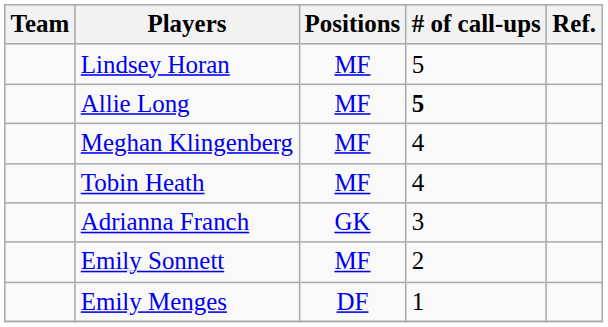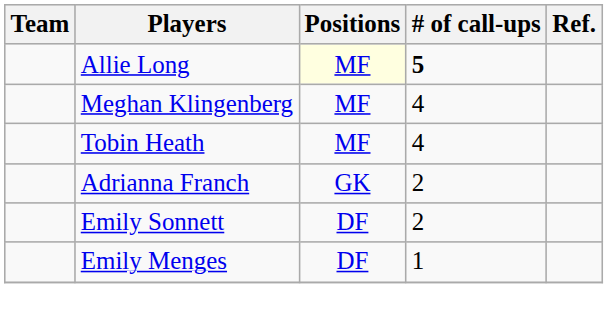- row: (155, 63)
(352, 103) no background -> (352, 63) lightyellow background
(418, 222) 3 -> (418, 182) 2
(352, 261) MF -> (352, 222) DF
